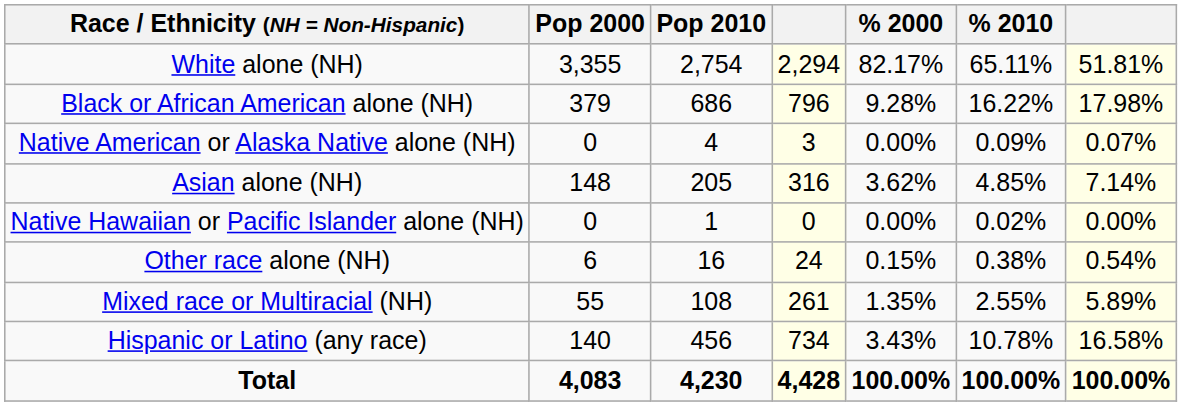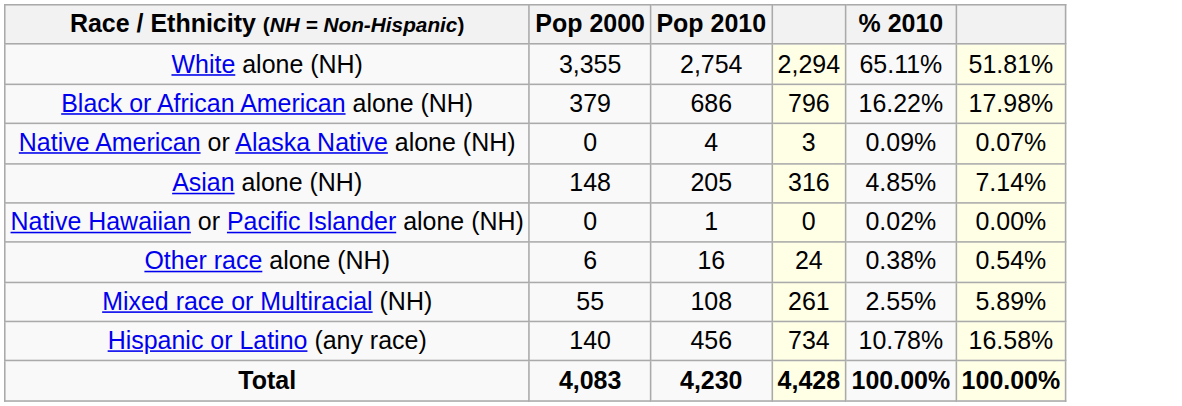- column: (901, 24)
